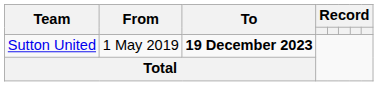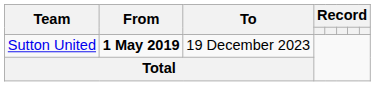(141, 45) normal -> (141, 45) bold
(249, 45) bold -> (248, 45) normal
